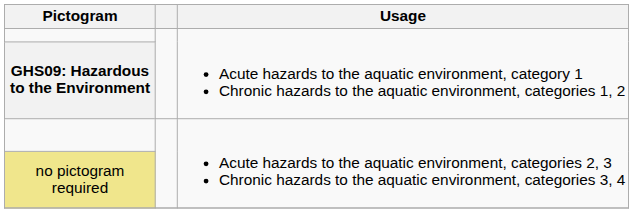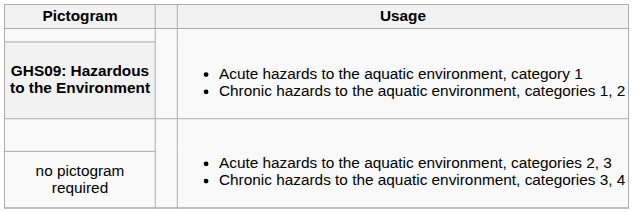(80, 179) khaki background -> (80, 179) no background
